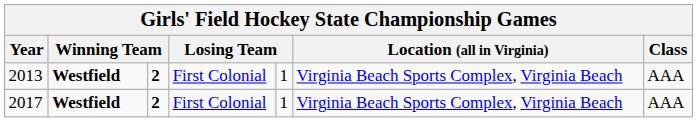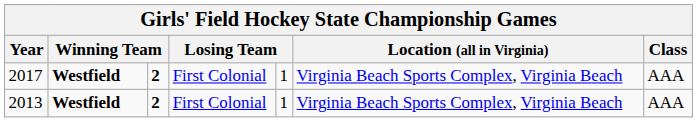rows swapped: (25, 75) <-> (25, 102)
